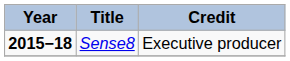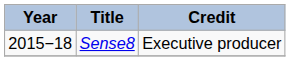(40, 43) bold -> (40, 43) normal
